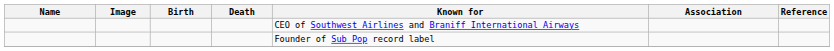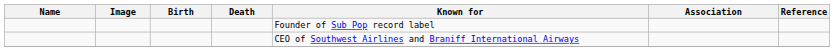(427, 25) CEO of Southwest Airlines and Braniff International Airways -> (355, 25) Founder of Sub Pop record label
(355, 39) Founder of Sub Pop record label -> (427, 39) CEO of Southwest Airlines and Braniff International Airways
